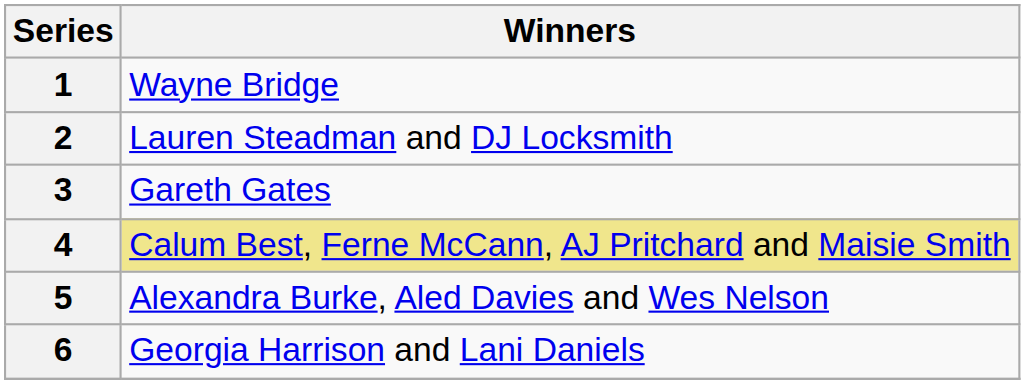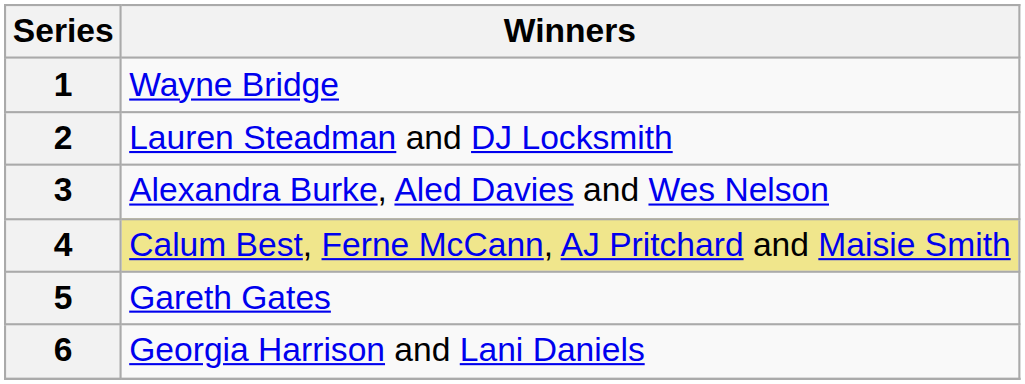(230, 191) Gareth Gates -> (479, 191) Alexandra Burke, Aled Davies and Wes Nelson
(479, 297) Alexandra Burke, Aled Davies and Wes Nelson -> (230, 297) Gareth Gates
